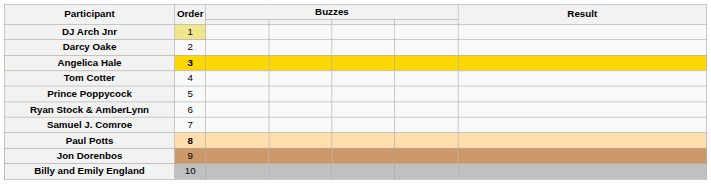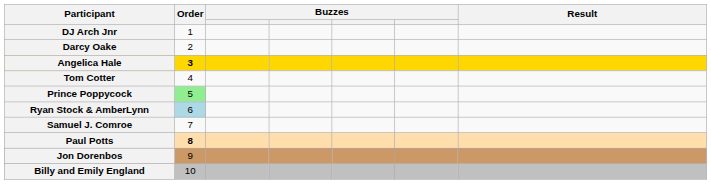(190, 32) khaki background -> (190, 32) no background
(190, 94) no background -> (190, 94) lightgreen background
(190, 109) no background -> (190, 109) lightblue background
